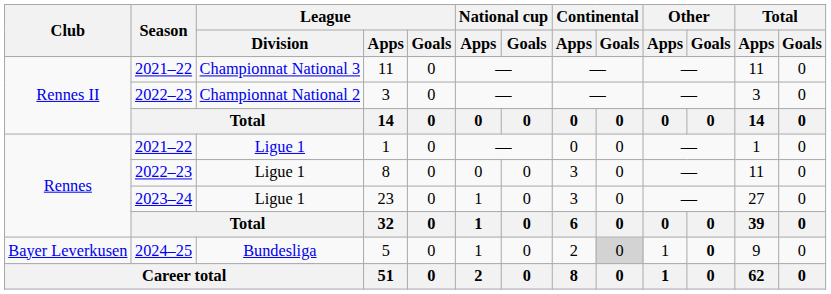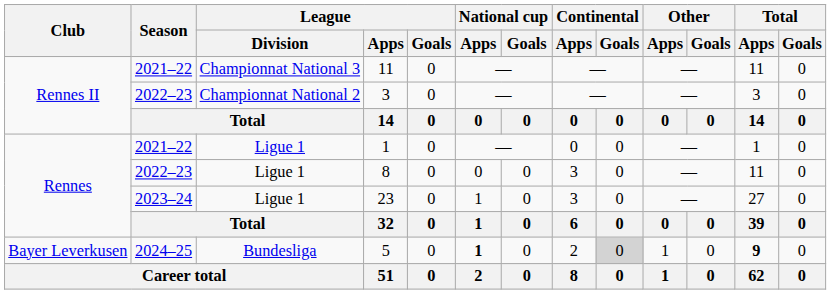(478, 250) normal -> (478, 250) bold
(711, 250) bold -> (711, 250) normal
(756, 250) normal -> (756, 250) bold
